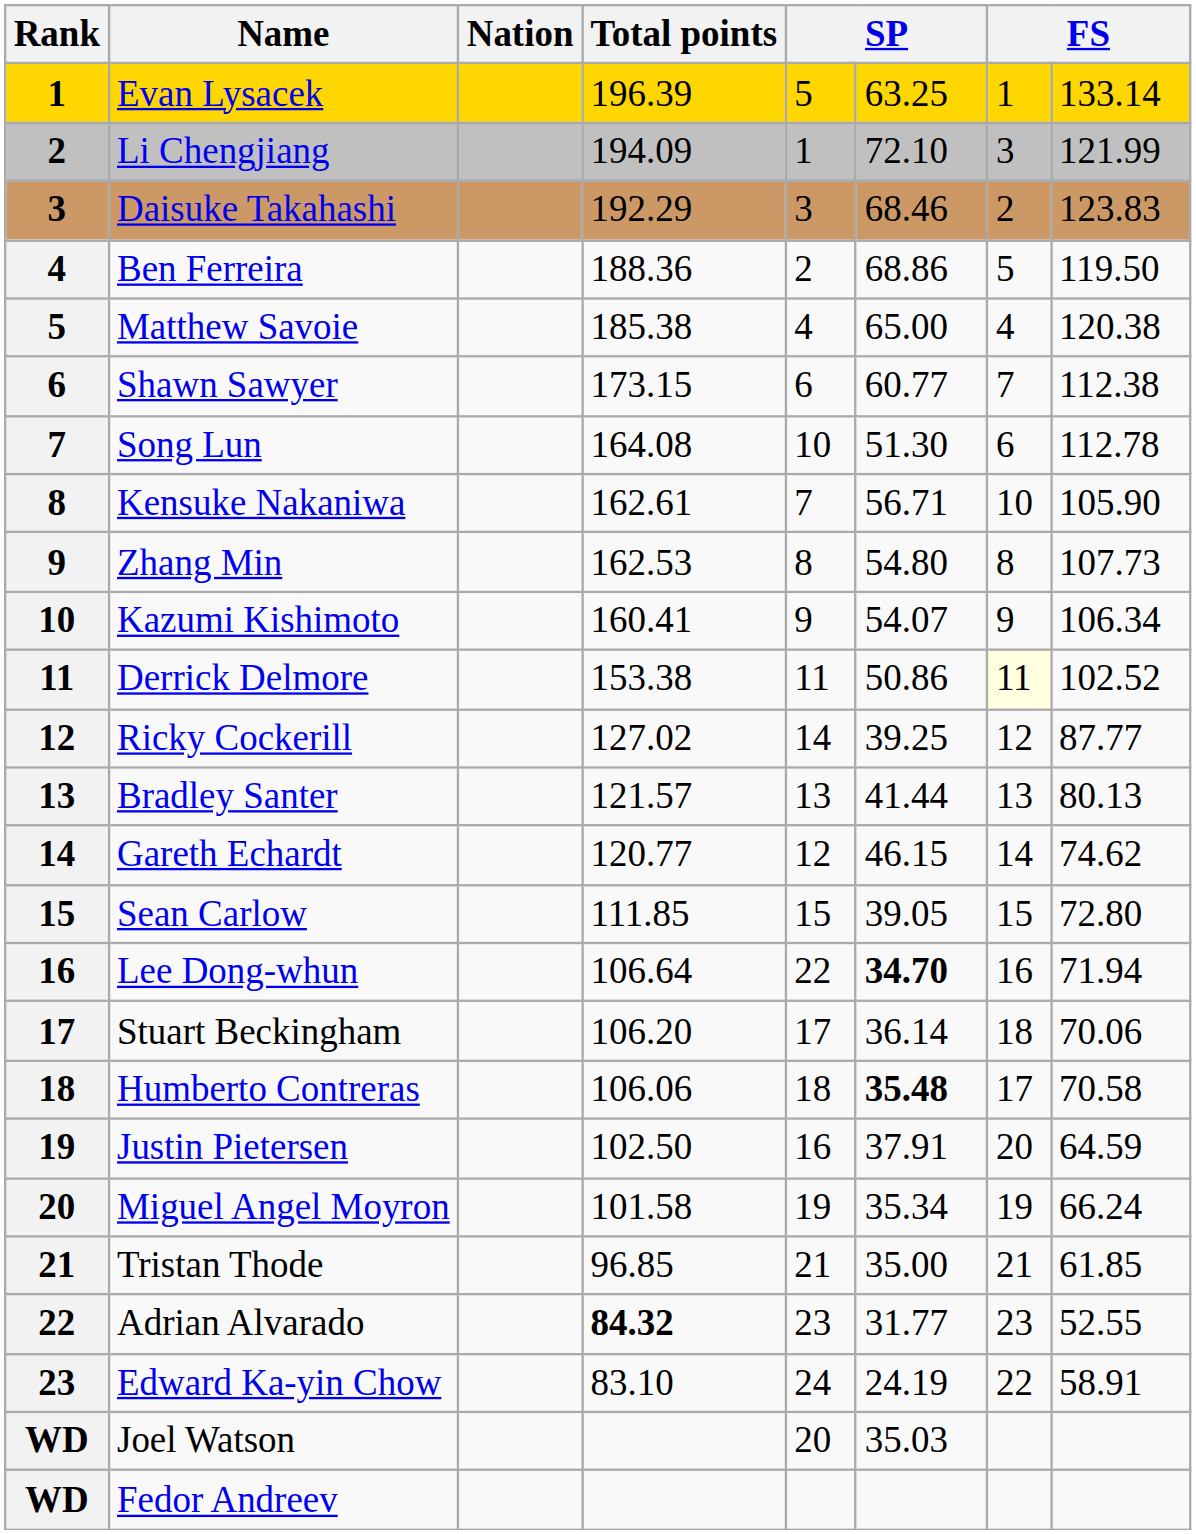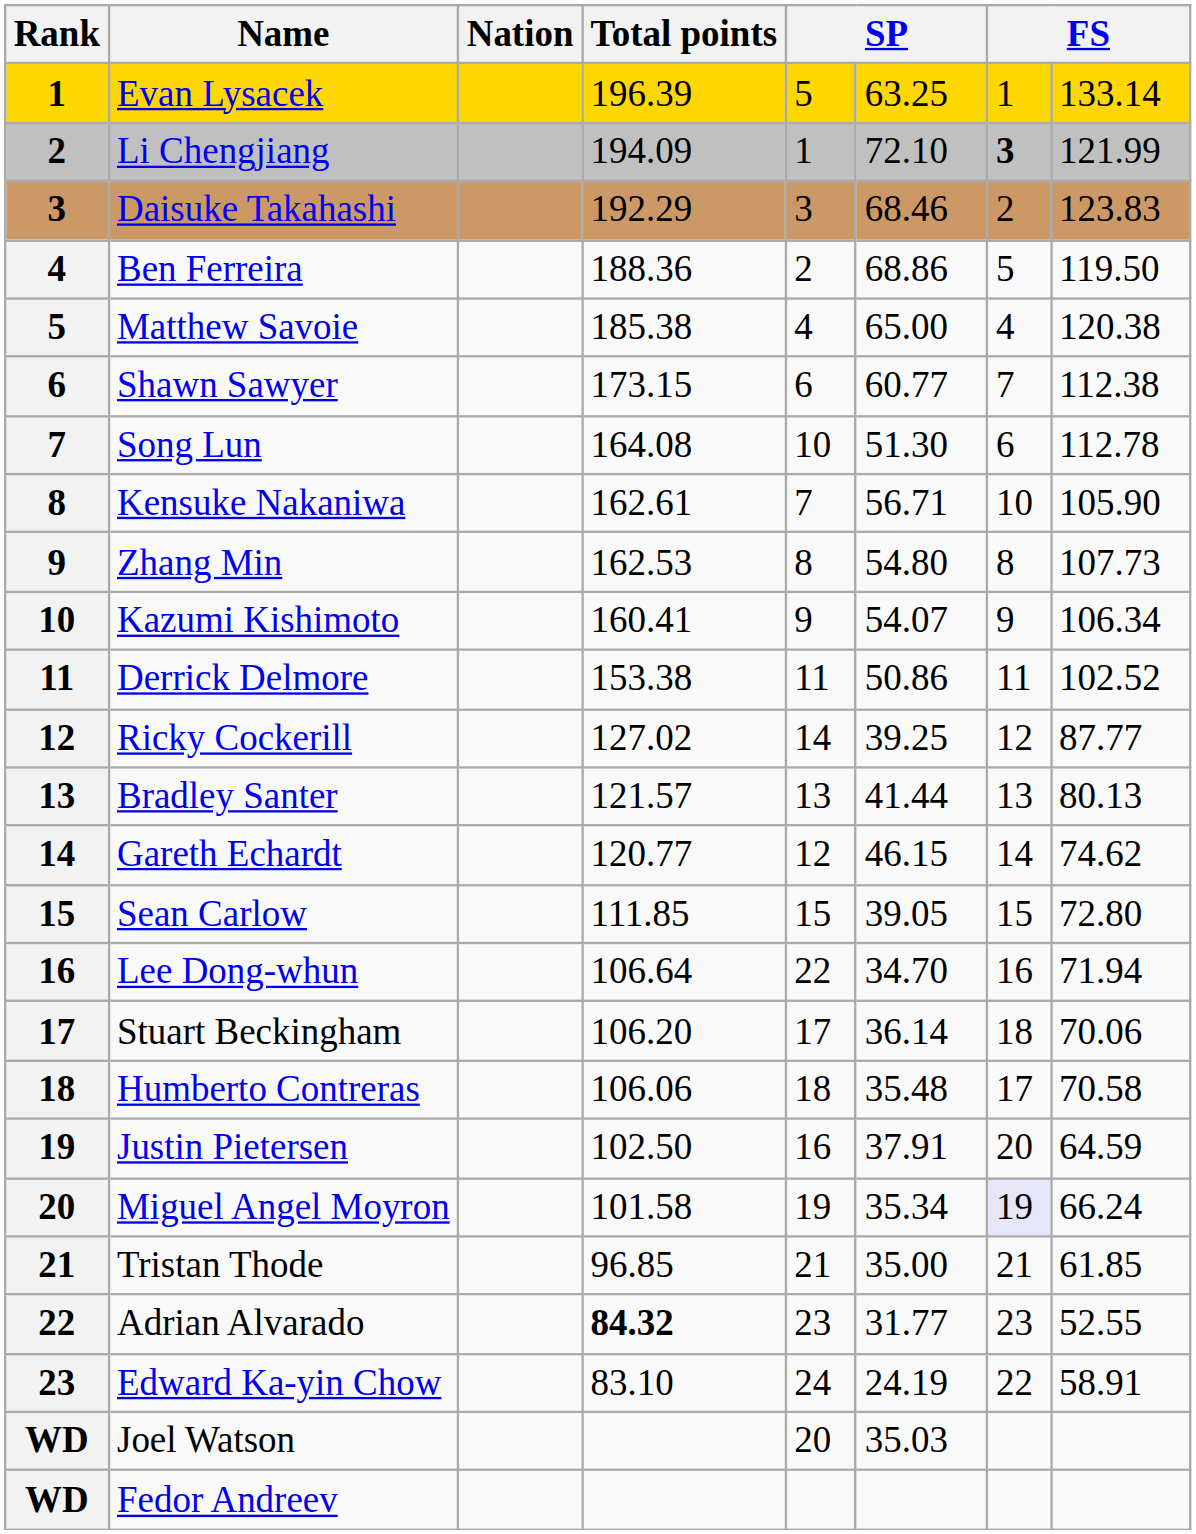(1005, 151) normal -> (1005, 151) bold
(1014, 678) lightyellow background -> (1014, 678) no background
(906, 971) bold -> (906, 971) normal
(906, 1088) bold -> (906, 1088) normal
(1014, 1206) no background -> (1014, 1206) lavender background
